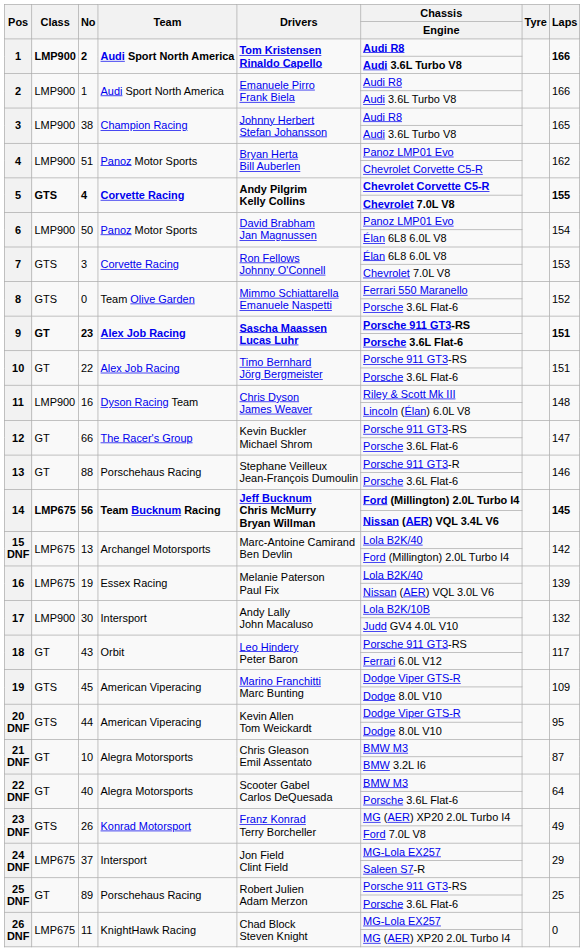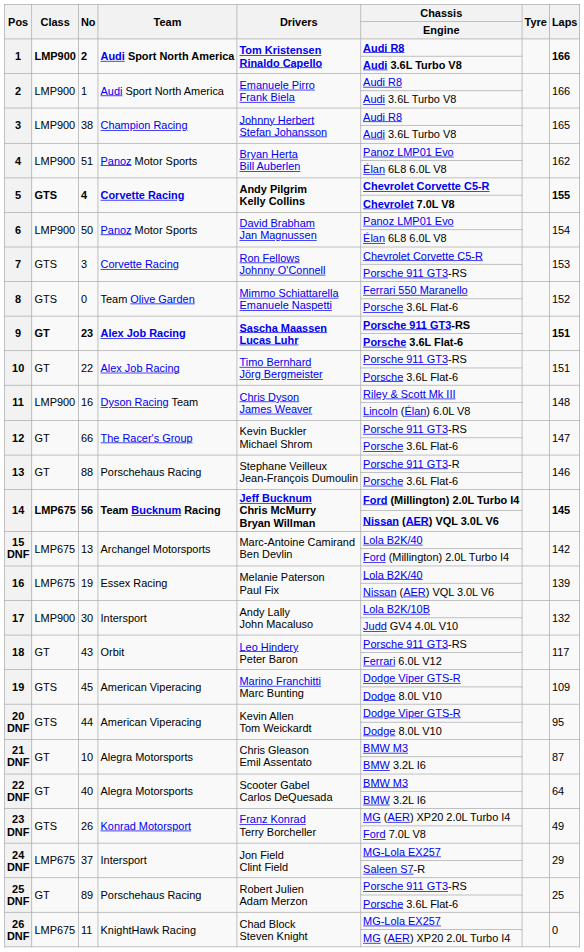(423, 169) Chevrolet Corvette C5-R -> (405, 169) Élan 6L8 6.0L V8
(405, 256) Élan 6L8 6.0L V8 -> (423, 256) Chevrolet Corvette C5-R
(407, 273) Chevrolet 7.0L V8 -> (415, 273) Porsche 911 GT3-RS
(431, 521) Nissan (AER) VQL 3.4L V6 -> (431, 521) Nissan (AER) VQL 3.0L V6
(411, 800) Porsche 3.6L Flat-6 -> (395, 800) BMW 3.2L I6
